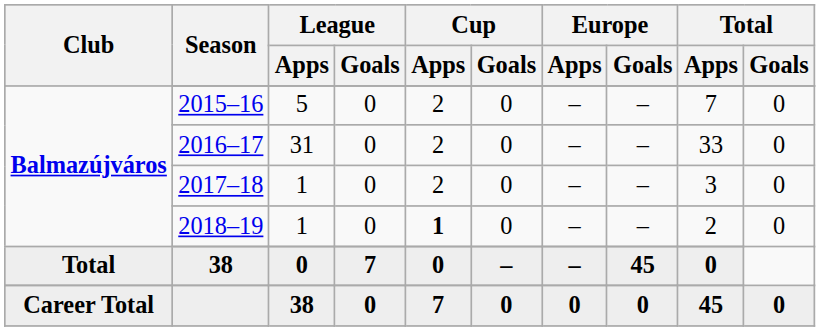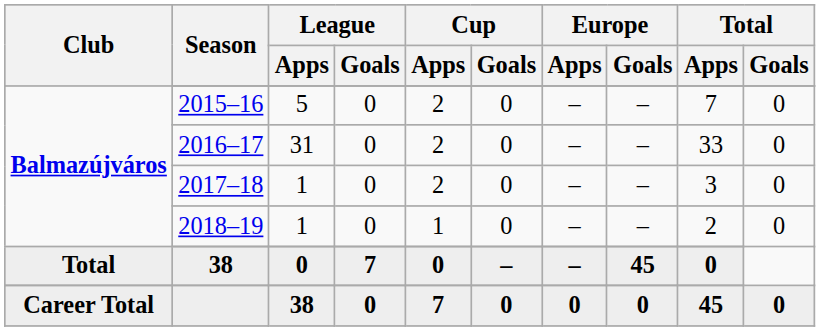(438, 225) bold -> (438, 225) normal
